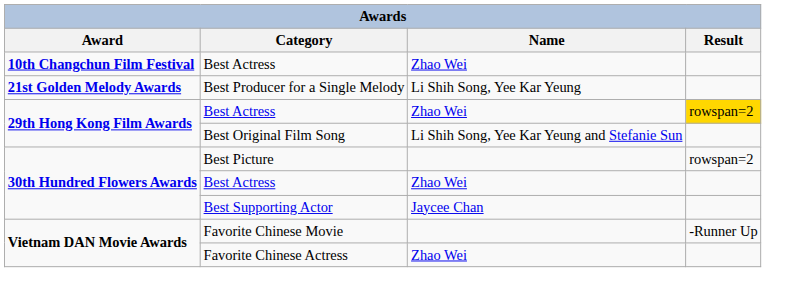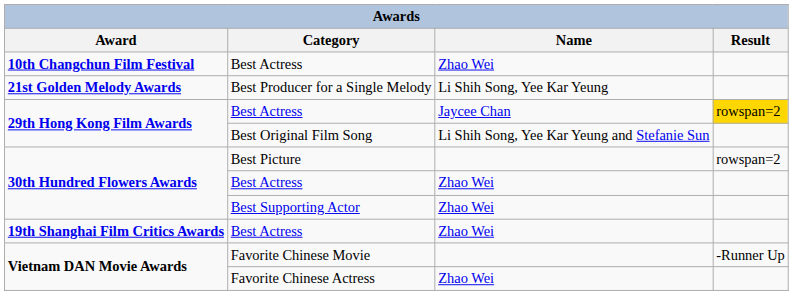(439, 111) Zhao Wei -> (474, 111) Jaycee Chan
(447, 207) Jaycee Chan -> (466, 207) Zhao Wei
+ row: (116, 230)
